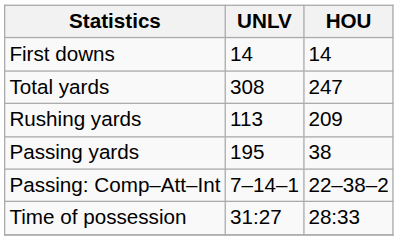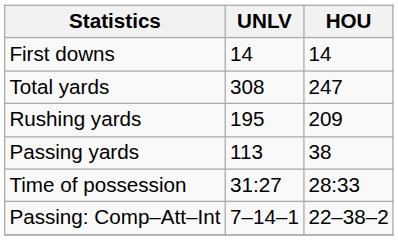(246, 119) 113 -> (247, 119) 195
(247, 152) 195 -> (246, 152) 113
rows swapped: (115, 185) <-> (98, 217)
